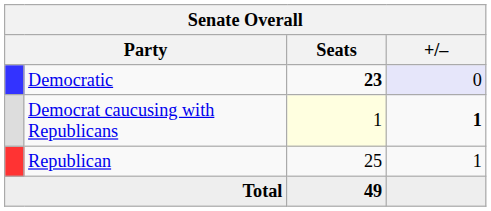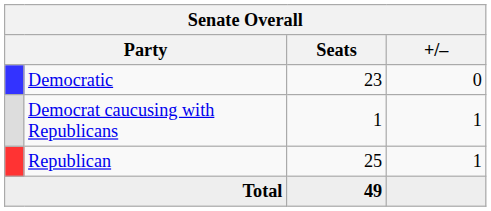(373, 79) bold -> (373, 79) normal
(477, 79) lavender background -> (477, 79) no background
(378, 120) lightyellow background -> (378, 120) no background
(477, 120) bold -> (477, 120) normal
